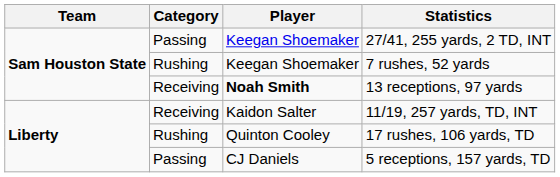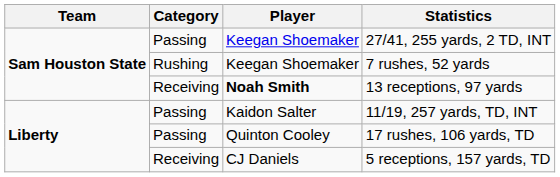(186, 111) Receiving -> (180, 111) Passing
(181, 135) Rushing -> (180, 135) Passing
(180, 159) Passing -> (186, 159) Receiving
